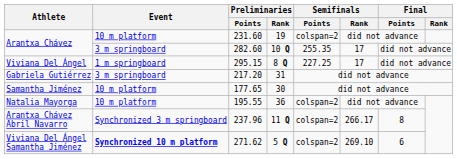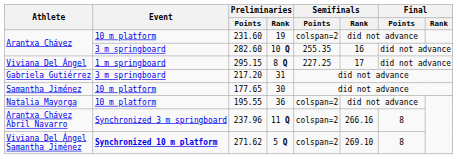(359, 49) 17 -> (359, 49) 16
(359, 120) 266.17 -> (359, 120) 266.16
(402, 142) 6 -> (402, 142) 8
